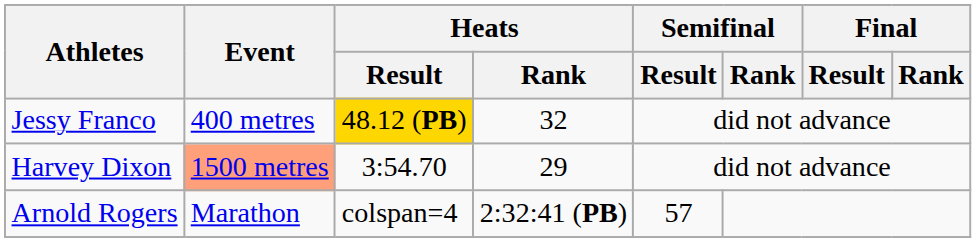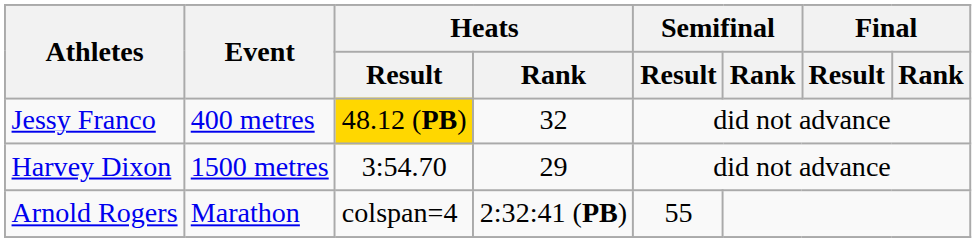(260, 166) lightsalmon background -> (260, 166) no background
(678, 213) 57 -> (678, 213) 55
